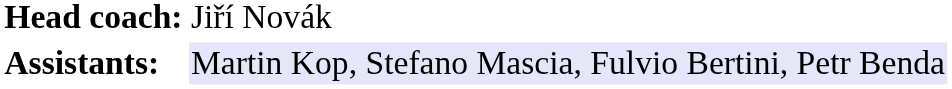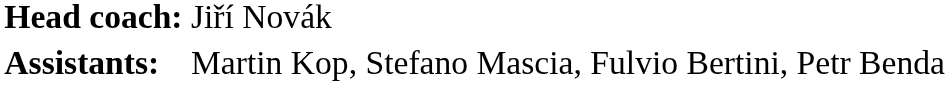(568, 62) lavender background -> (568, 62) no background
